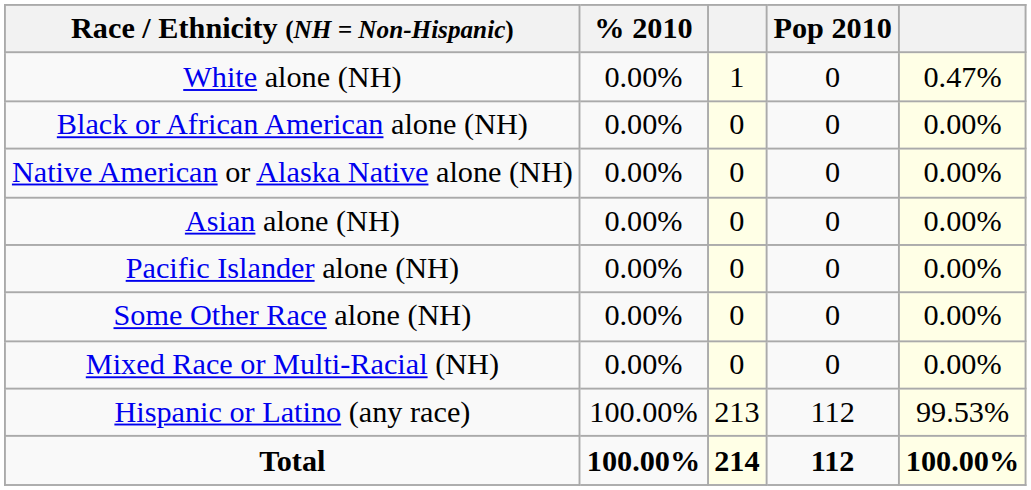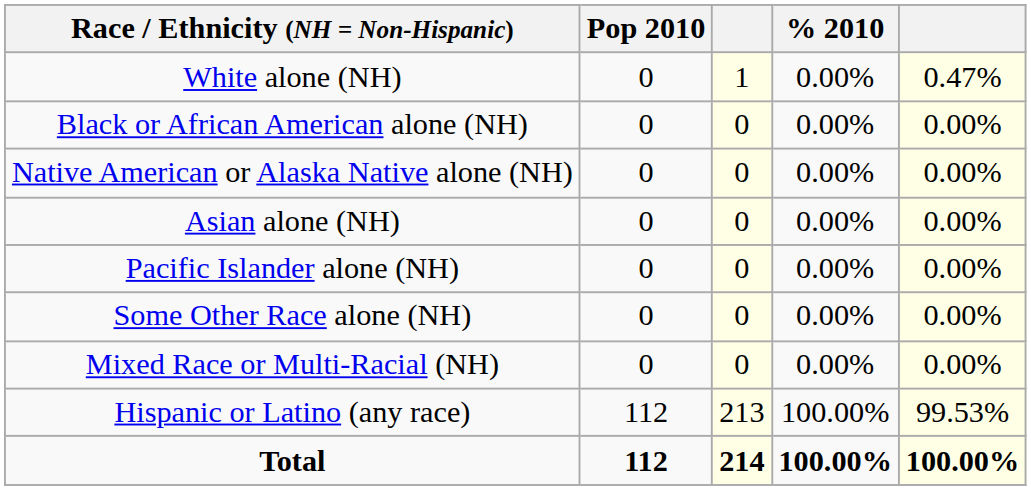columns swapped: (833, 28) <-> (643, 28)
